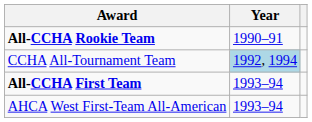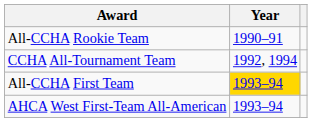(81, 38) bold -> (78, 38) normal
(265, 60) lightblue background -> (265, 60) no background
(75, 83) bold -> (71, 83) normal
(258, 83) no background -> (258, 83) gold background
